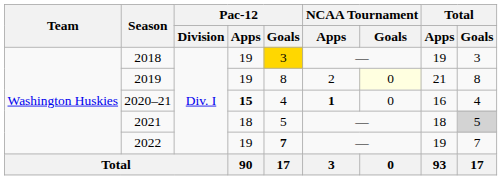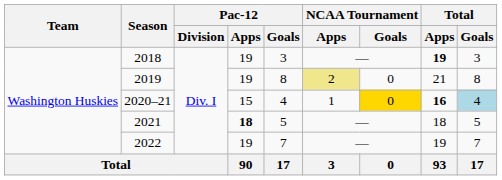(283, 57) gold background -> (283, 57) no background
(439, 57) normal -> (439, 57) bold
(331, 79) no background -> (331, 79) khaki background
(391, 79) lightyellow background -> (391, 79) no background
(246, 100) bold -> (246, 100) normal
(331, 100) bold -> (331, 100) normal
(391, 100) no background -> (391, 100) gold background
(439, 100) normal -> (439, 100) bold
(477, 100) no background -> (477, 100) lightblue background
(246, 121) normal -> (246, 121) bold
(477, 121) lightgrey background -> (477, 121) no background
(283, 143) bold -> (283, 143) normal
